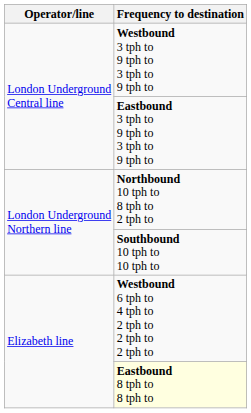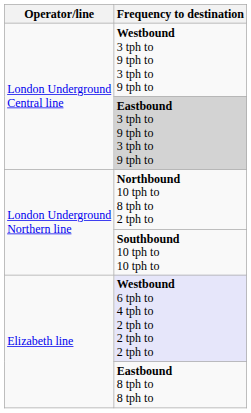(144, 133) no background -> (144, 133) lightgrey background
(146, 318) no background -> (146, 318) lavender background
(144, 384) lightyellow background -> (144, 384) no background
